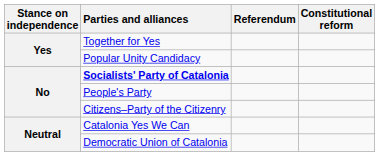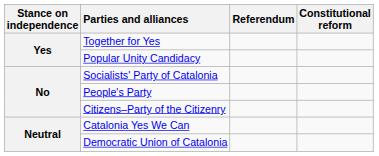(156, 75) bold -> (150, 75) normal
